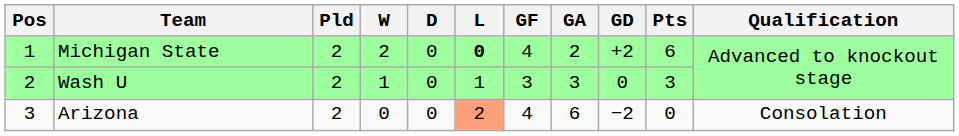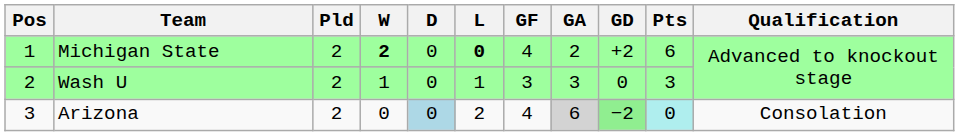(384, 52) normal -> (384, 52) bold
(432, 114) no background -> (432, 114) lightblue background
(479, 114) lightsalmon background -> (479, 114) no background
(575, 114) no background -> (575, 114) lightgrey background
(622, 114) no background -> (622, 114) lightgreen background
(670, 114) no background -> (670, 114) paleturquoise background
